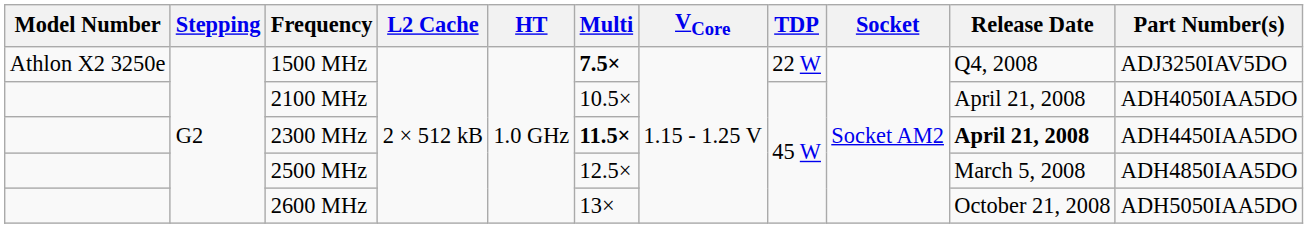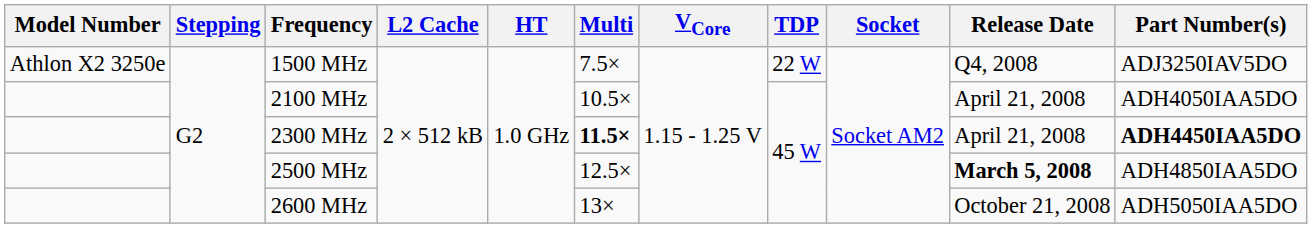(600, 63) bold -> (600, 63) normal
(1022, 134) bold -> (1020, 134) normal
(1209, 134) normal -> (1211, 134) bold
(1020, 170) normal -> (1023, 170) bold
